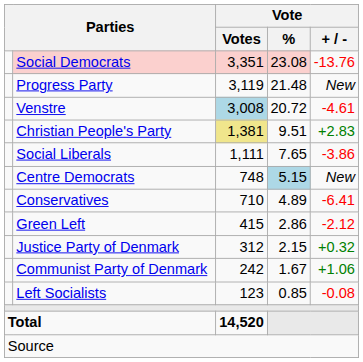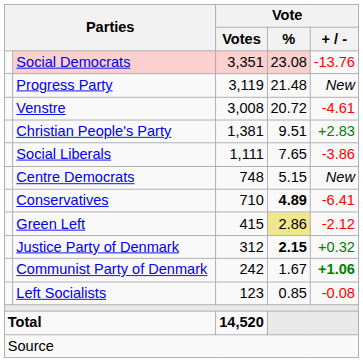(246, 108) lightblue background -> (246, 108) no background
(246, 131) khaki background -> (246, 131) no background
(293, 177) lightblue background -> (293, 177) no background
(293, 200) normal -> (293, 200) bold
(293, 223) no background -> (293, 223) khaki background
(293, 246) normal -> (293, 246) bold
(337, 270) normal -> (337, 270) bold
